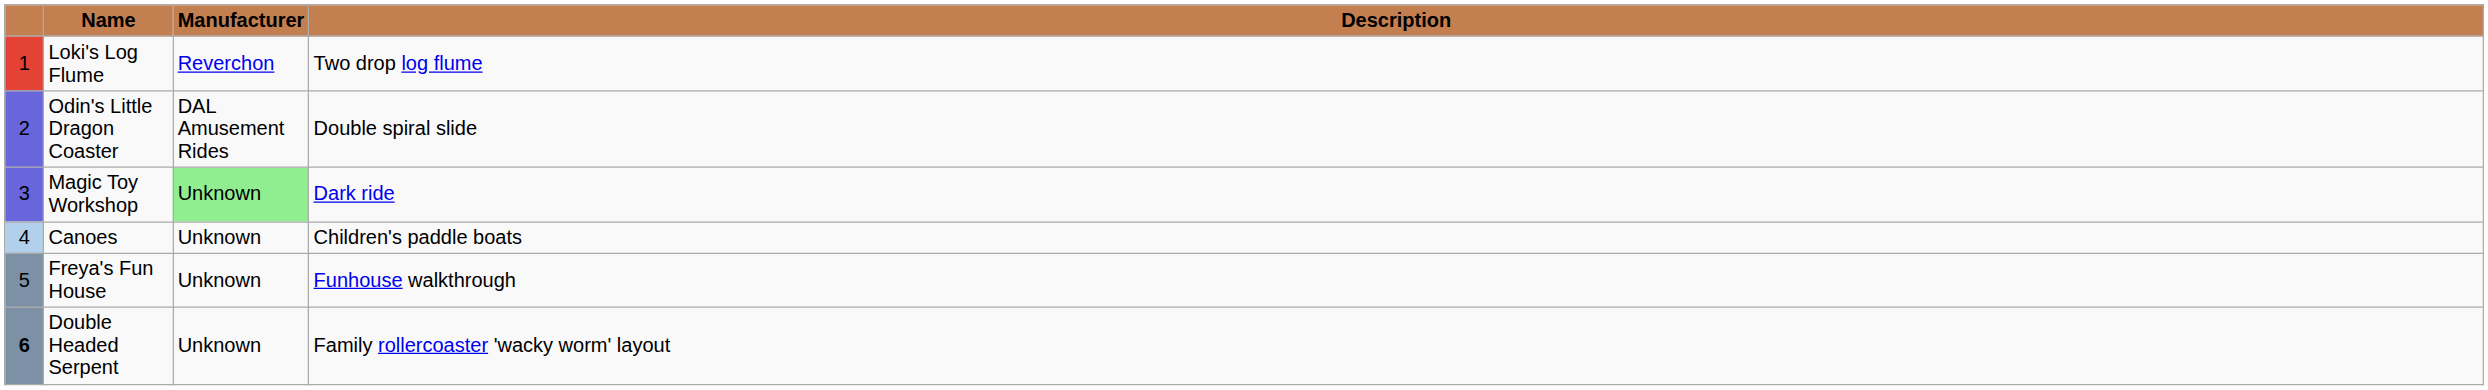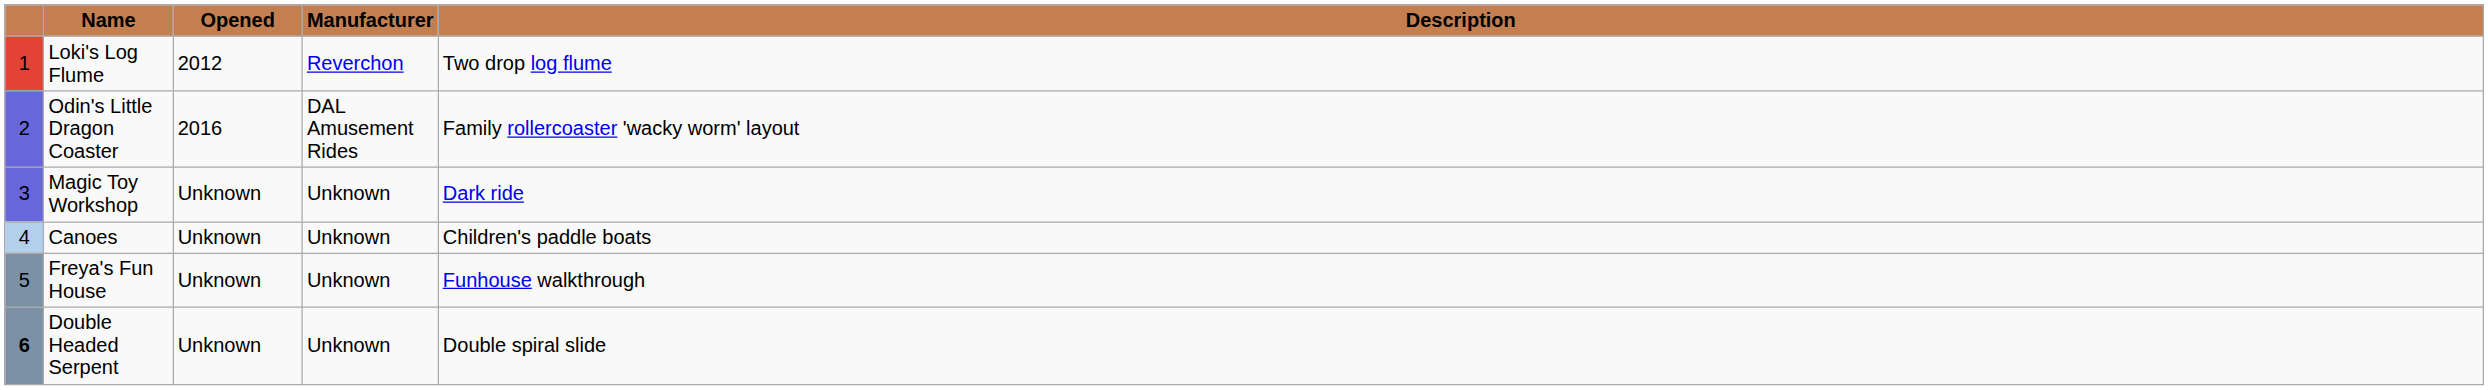+ column: (238, 20)
(395, 128) Double spiral slide -> (621, 128) Family rollercoaster 'wacky worm' layout
(219, 194) lightgreen background -> (349, 194) no background
(492, 345) Family rollercoaster 'wacky worm' layout -> (525, 345) Double spiral slide
